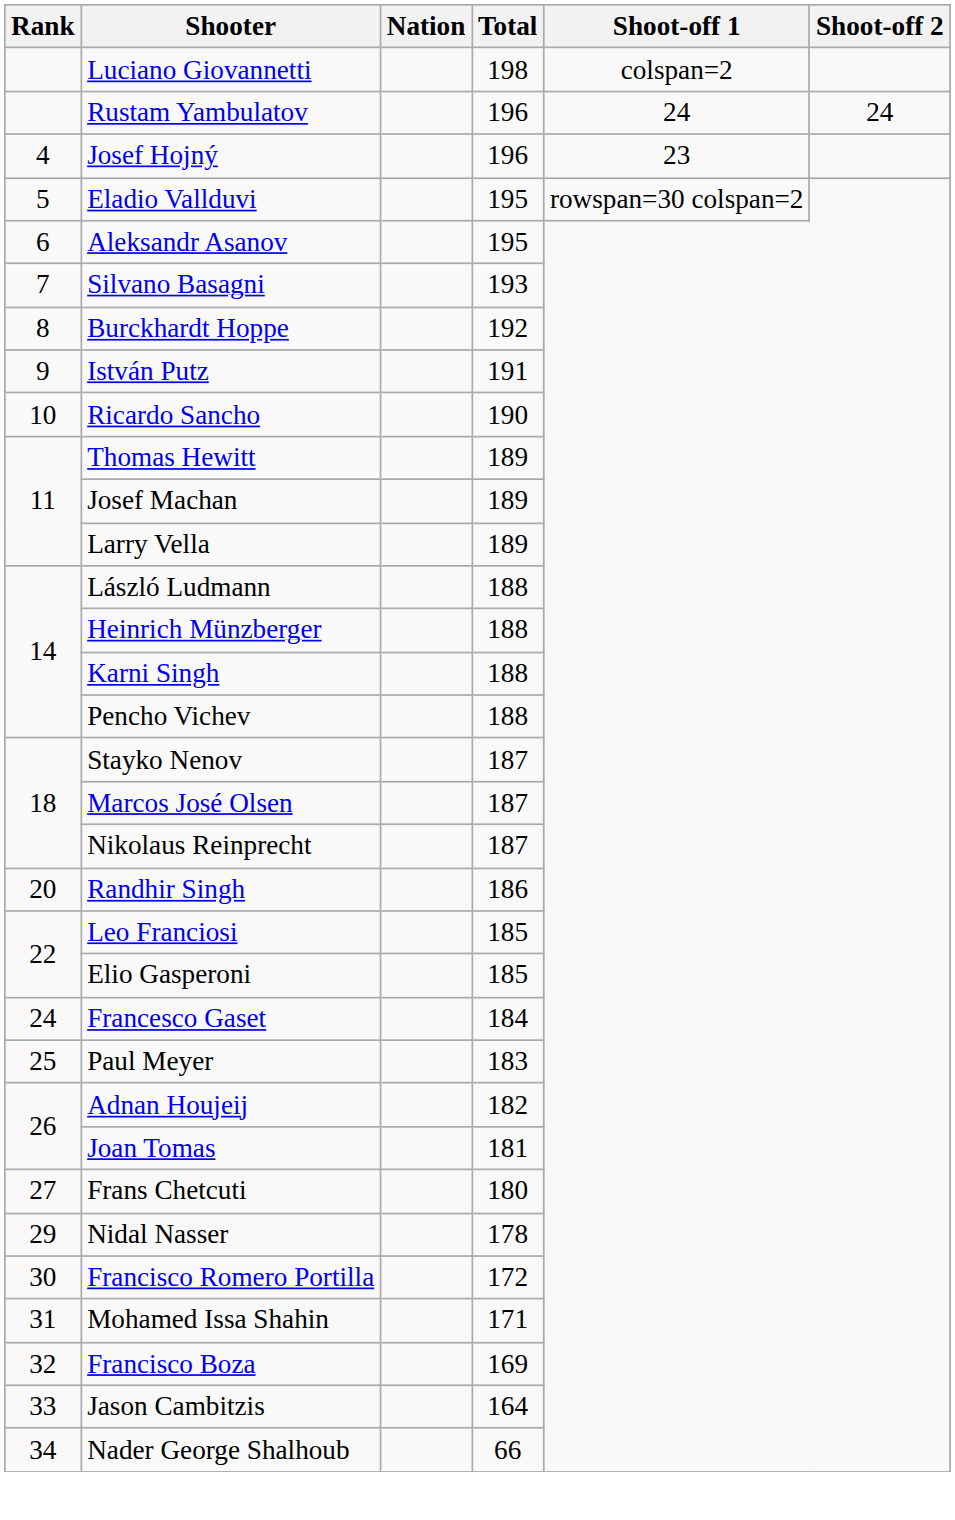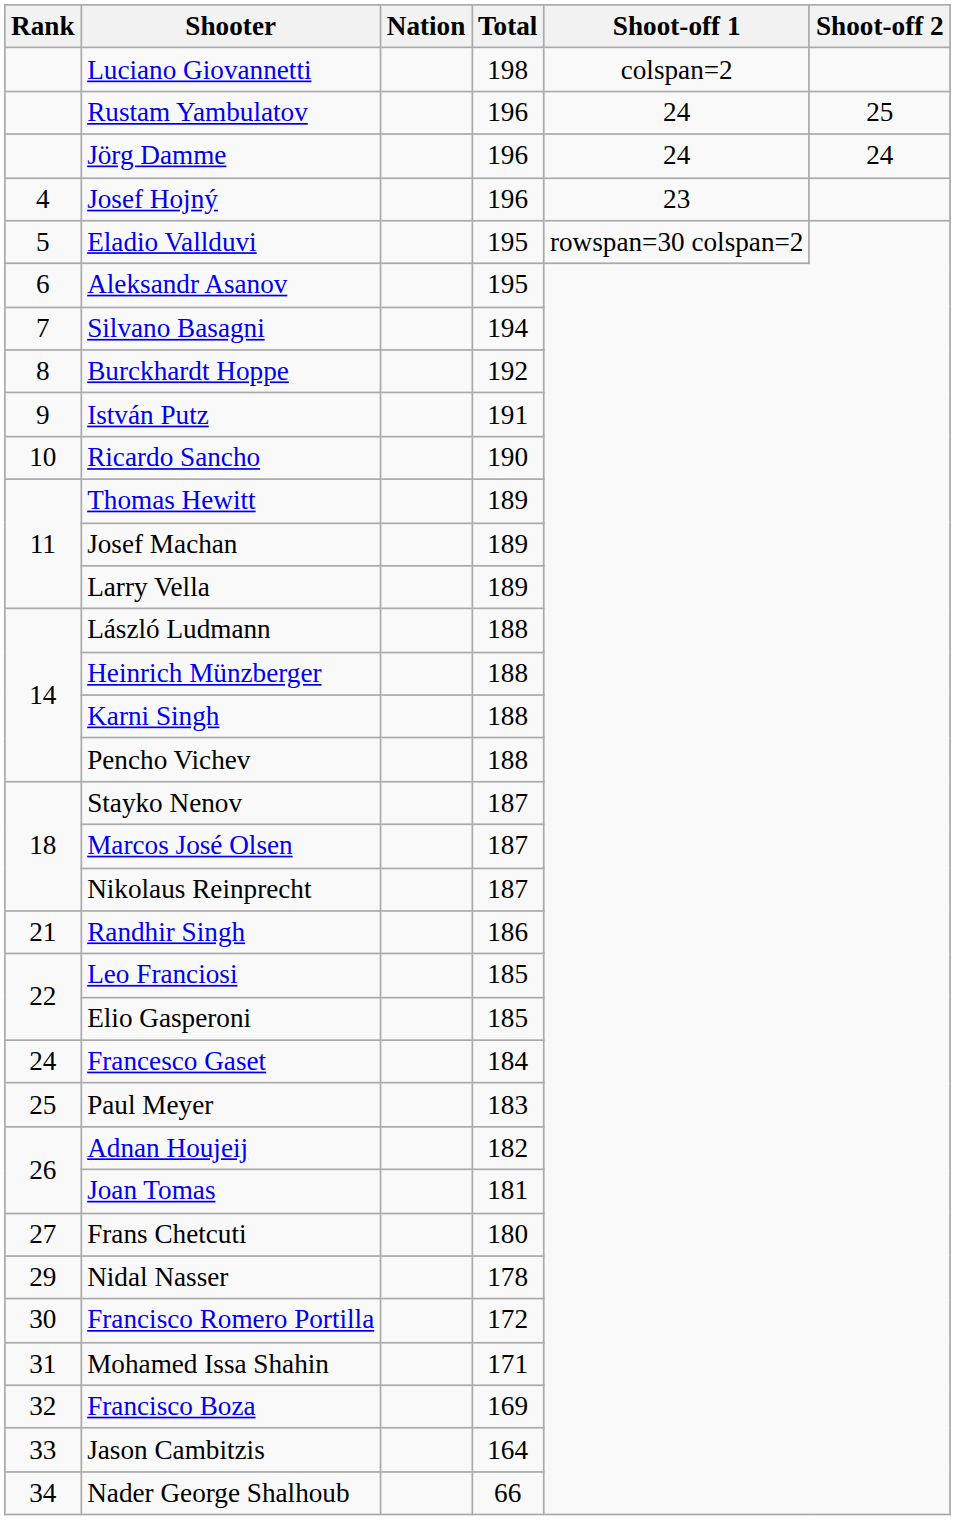(880, 112) 24 -> (880, 112) 25
+ row: (157, 155)
(508, 284) 193 -> (508, 328) 194
(43, 888) 20 -> (43, 931) 21
